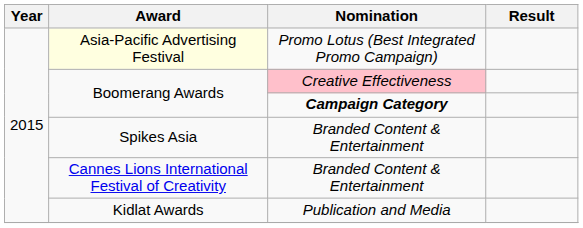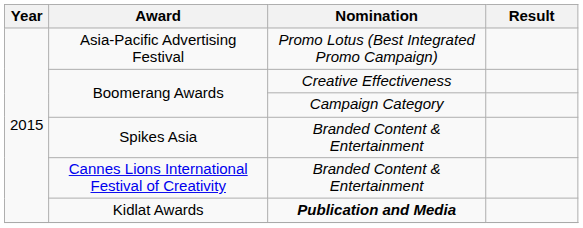(158, 48) lightyellow background -> (158, 48) no background
(377, 81) pink background -> (377, 81) no background
(377, 104) bold -> (377, 104) normal
(377, 210) normal -> (377, 210) bold
